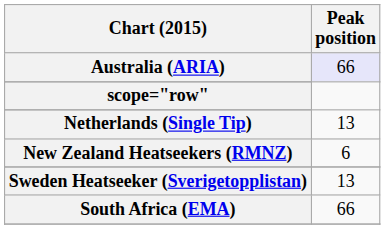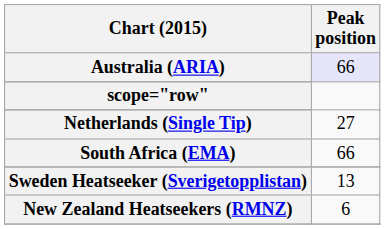(346, 124) 13 -> (346, 124) 27
rows swapped: (158, 152) <-> (158, 209)
